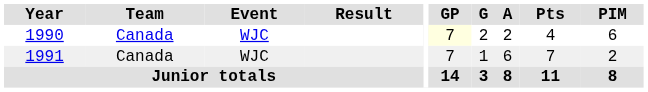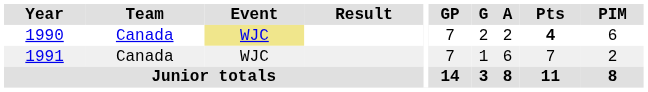(254, 35) no background -> (254, 35) khaki background
(450, 35) lightyellow background -> (450, 35) no background
(550, 35) normal -> (550, 35) bold
